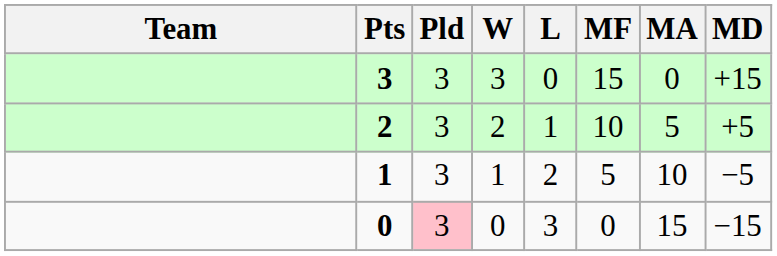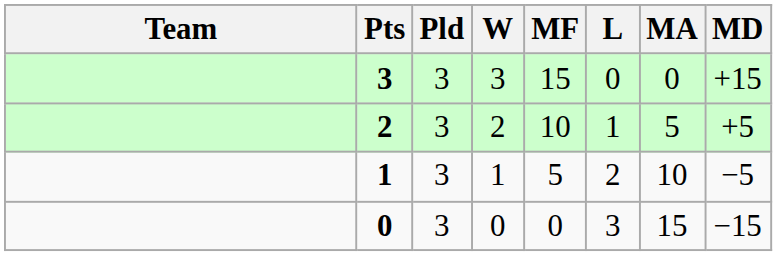columns swapped: (550, 28) <-> (608, 28)
(442, 224) pink background -> (442, 224) no background
